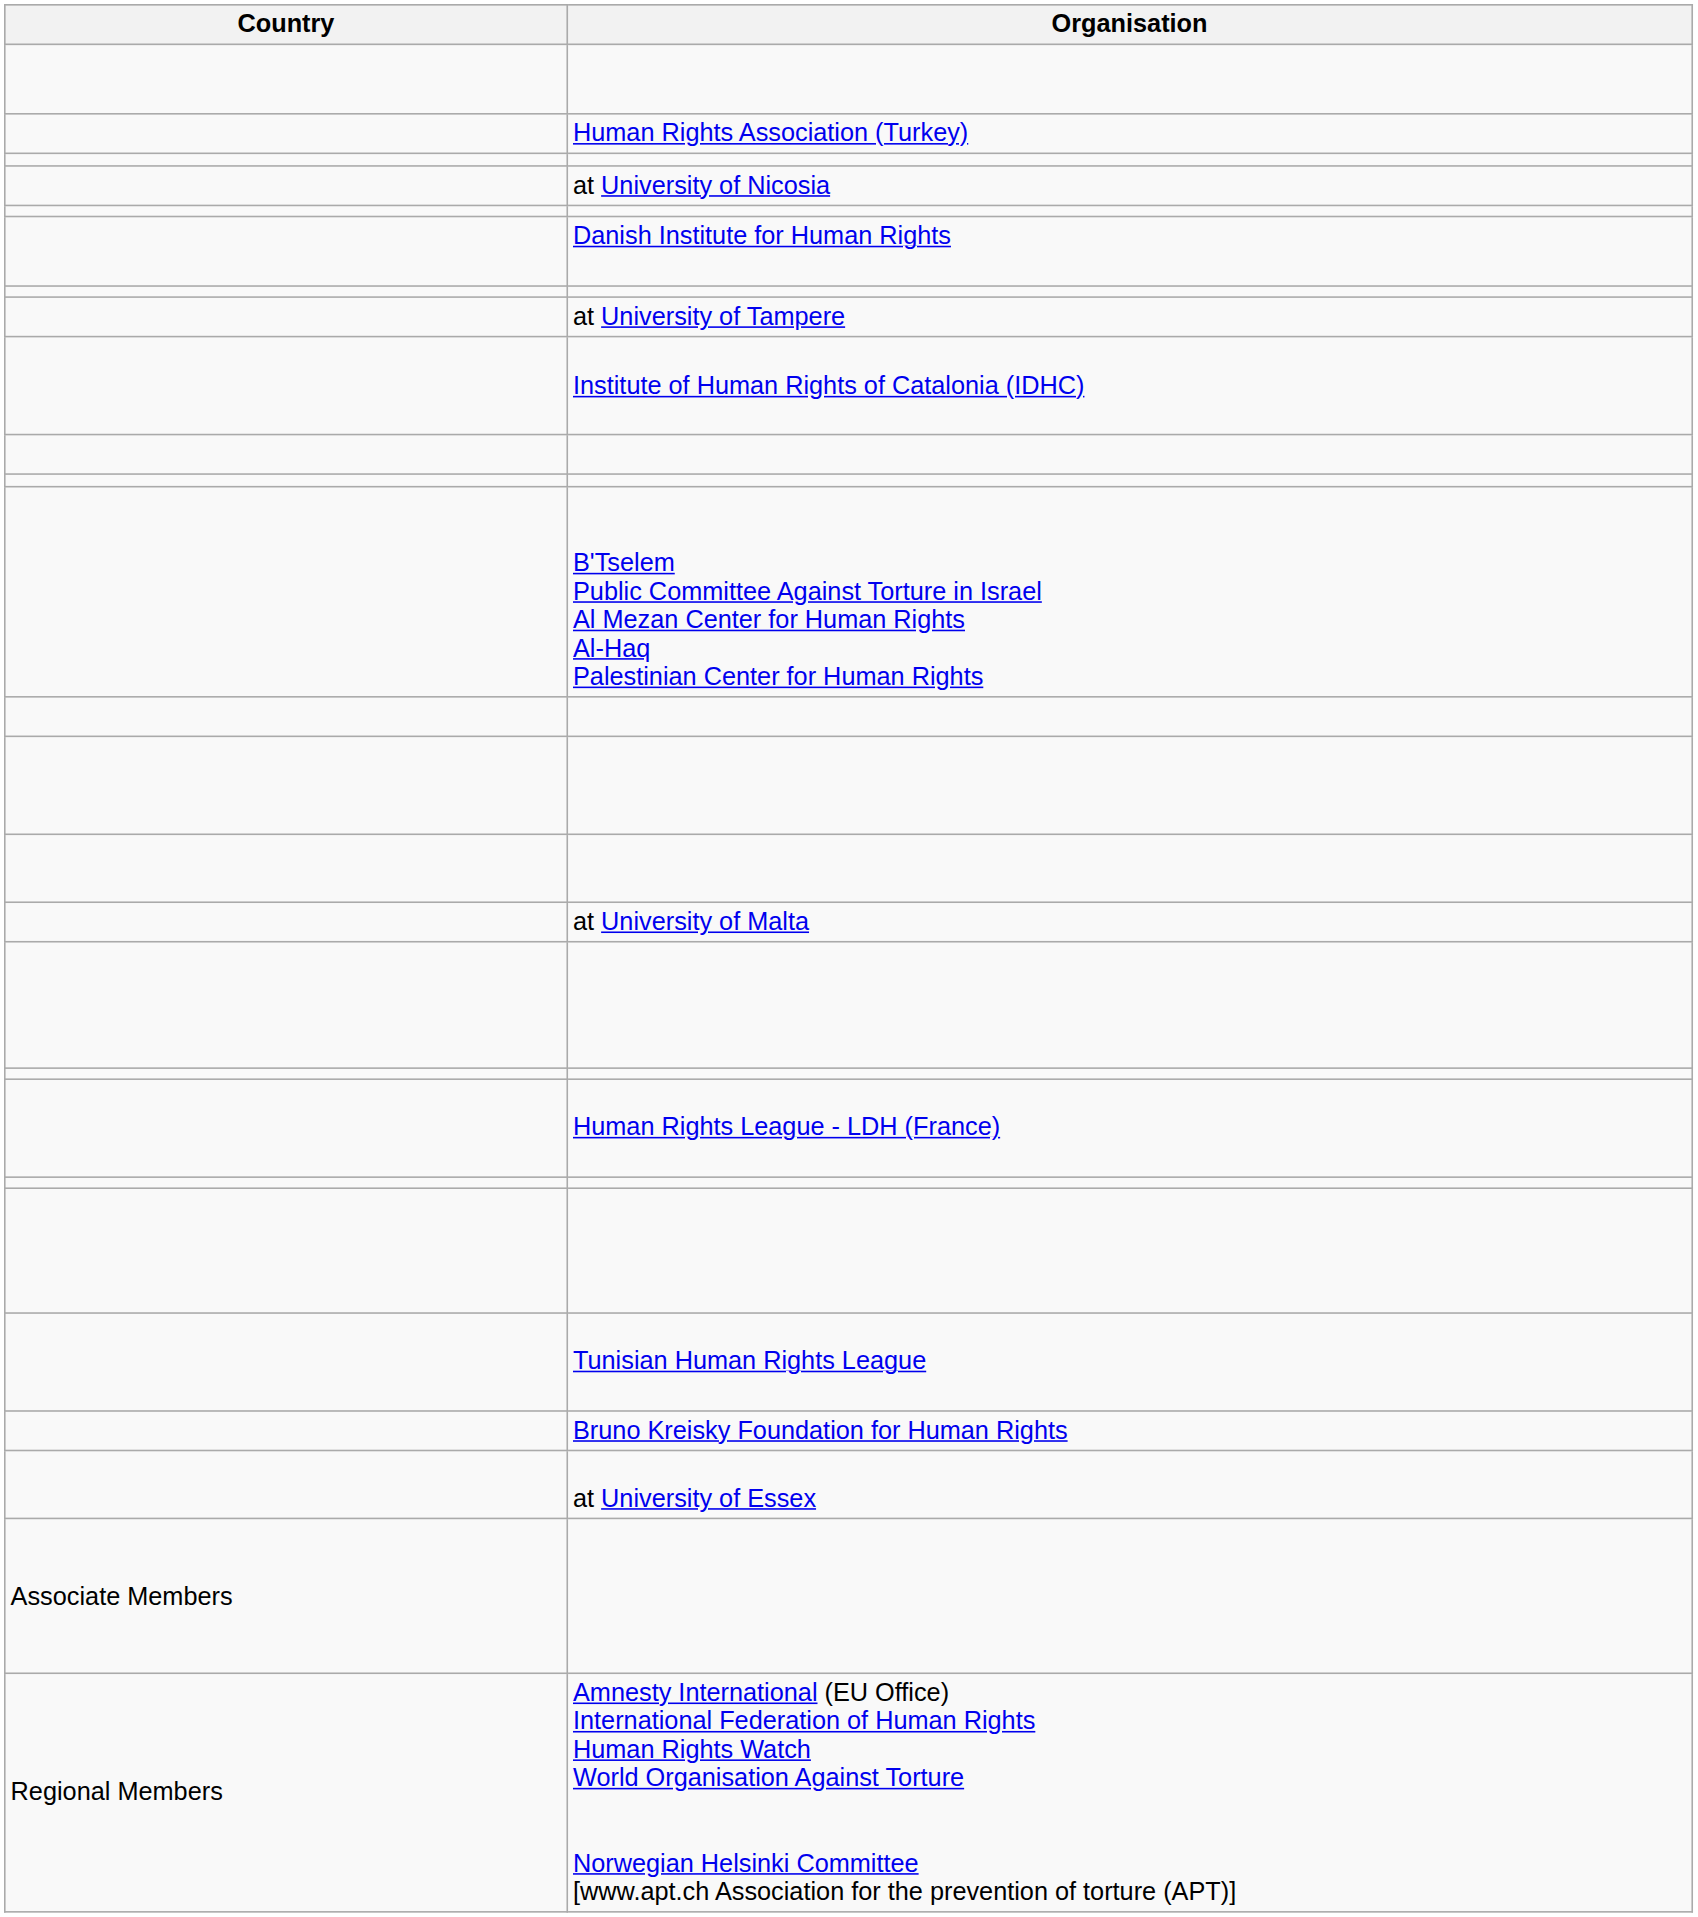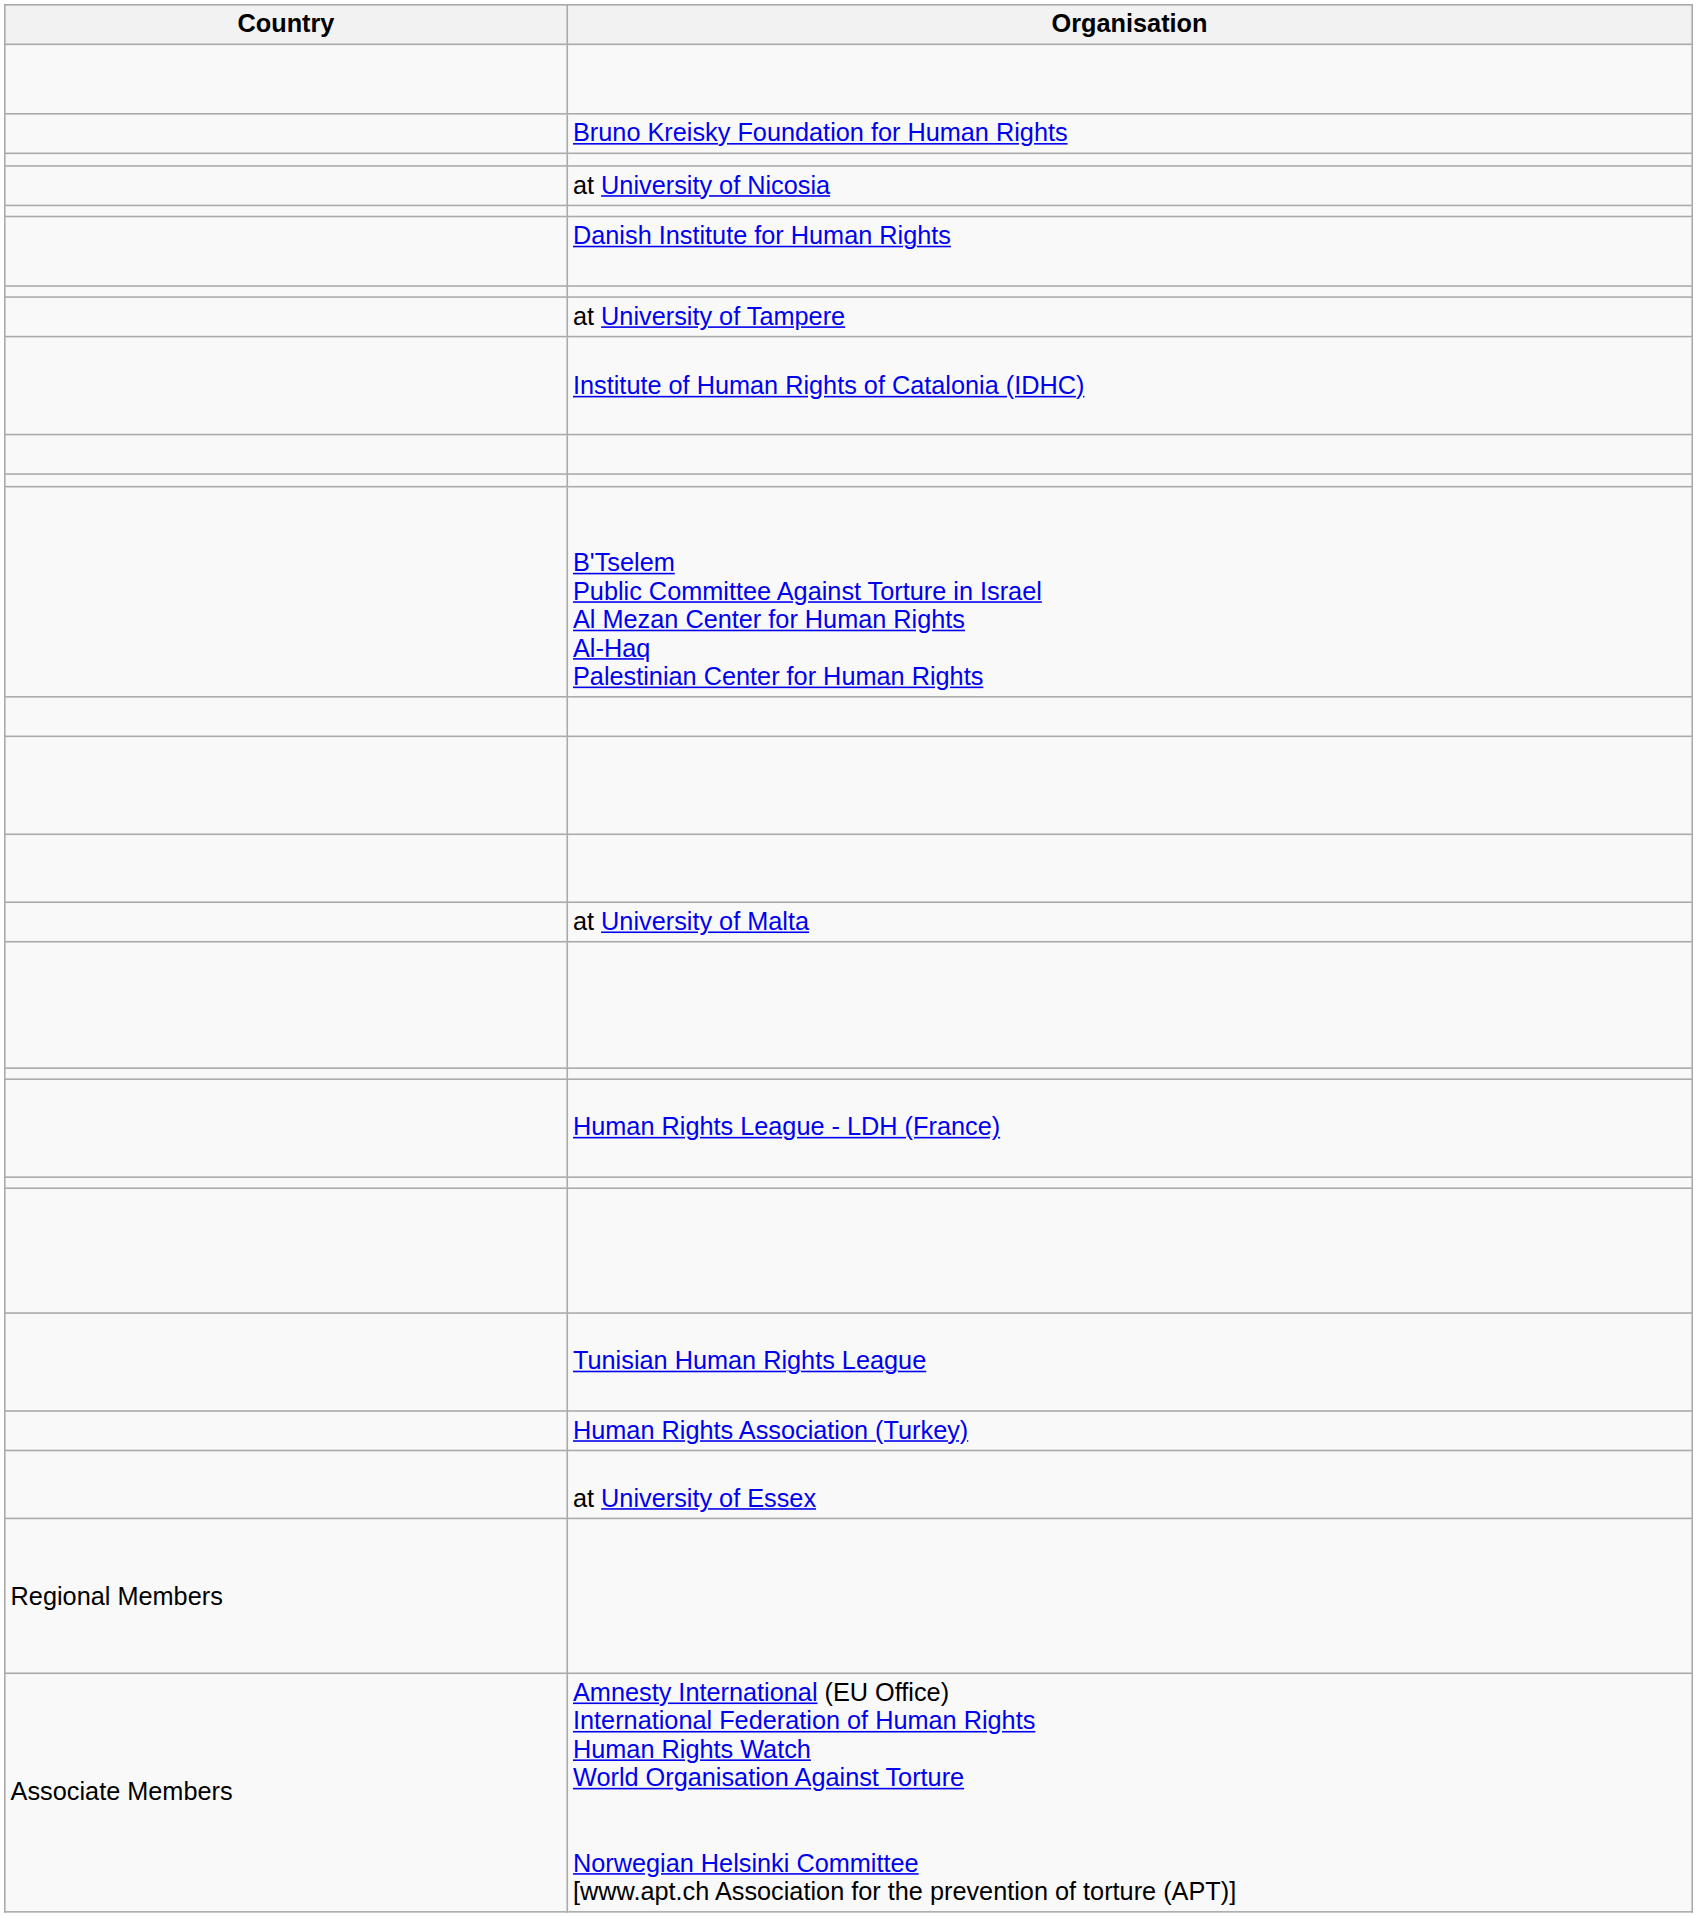(771, 133) Human Rights Association (Turkey) -> (820, 133) Bruno Kreisky Foundation for Human Rights
(820, 1430) Bruno Kreisky Foundation for Human Rights -> (771, 1430) Human Rights Association (Turkey)
(122, 1595) Associate Members -> (117, 1595) Regional Members
(117, 1792) Regional Members -> (122, 1792) Associate Members
